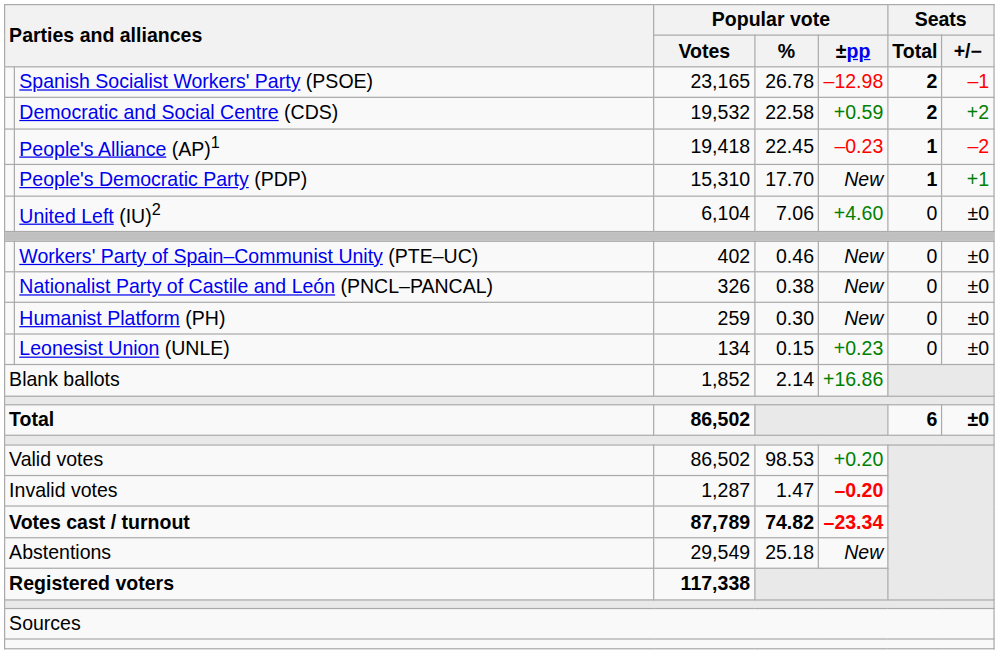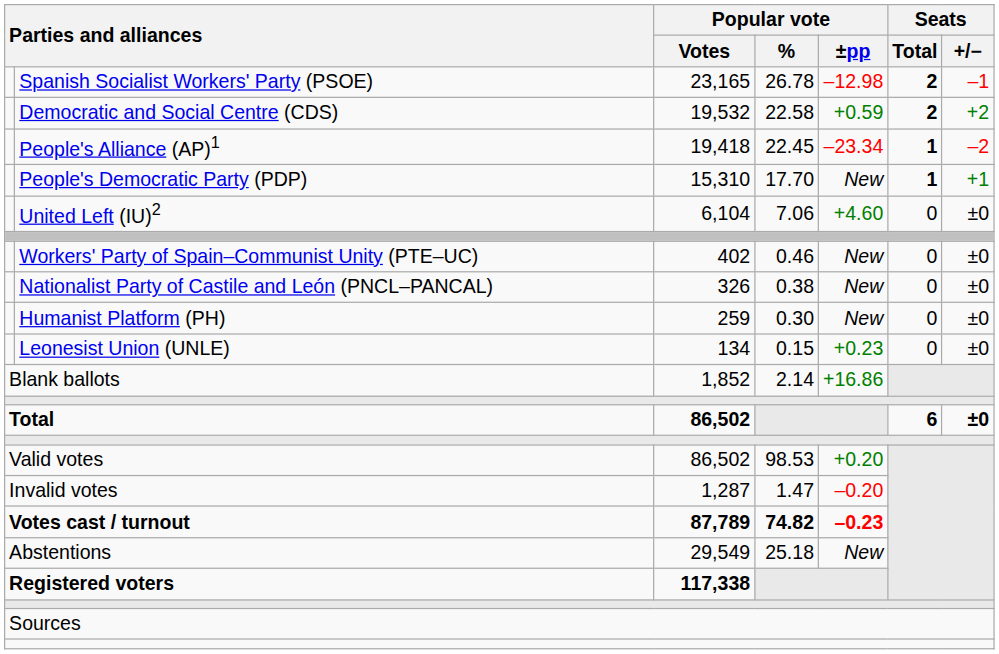(859, 146) –0.23 -> (853, 146) –23.34
(859, 490) bold -> (859, 490) normal
(853, 521) –23.34 -> (859, 521) –0.23
